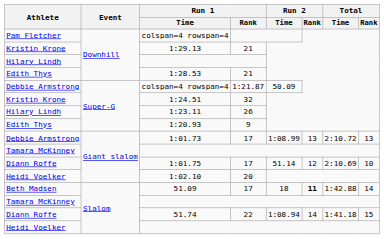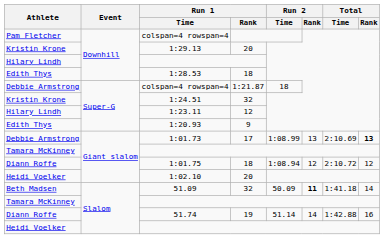(248, 48) 21 -> (248, 48) 20
(248, 73) 21 -> (248, 73) 18
(284, 86) 50.09 -> (284, 86) 18
(248, 112) 26 -> (248, 112) 12
(341, 137) 2:10.72 -> (341, 137) 2:10.69
(369, 137) normal -> (369, 137) bold
(248, 163) 17 -> (248, 163) 18
(284, 163) 51.14 -> (284, 163) 1:08.94
(341, 163) 2:10.69 -> (341, 163) 2:10.72
(369, 163) 10 -> (369, 163) 12
(248, 188) 17 -> (248, 188) 32
(284, 188) 18 -> (284, 188) 50.09
(341, 188) 1:42.88 -> (341, 188) 1:41.18
(248, 214) 22 -> (248, 214) 19
(284, 214) 1:08.94 -> (284, 214) 51.14
(341, 214) 1:41.18 -> (341, 214) 1:42.88
(369, 214) 15 -> (369, 214) 16
